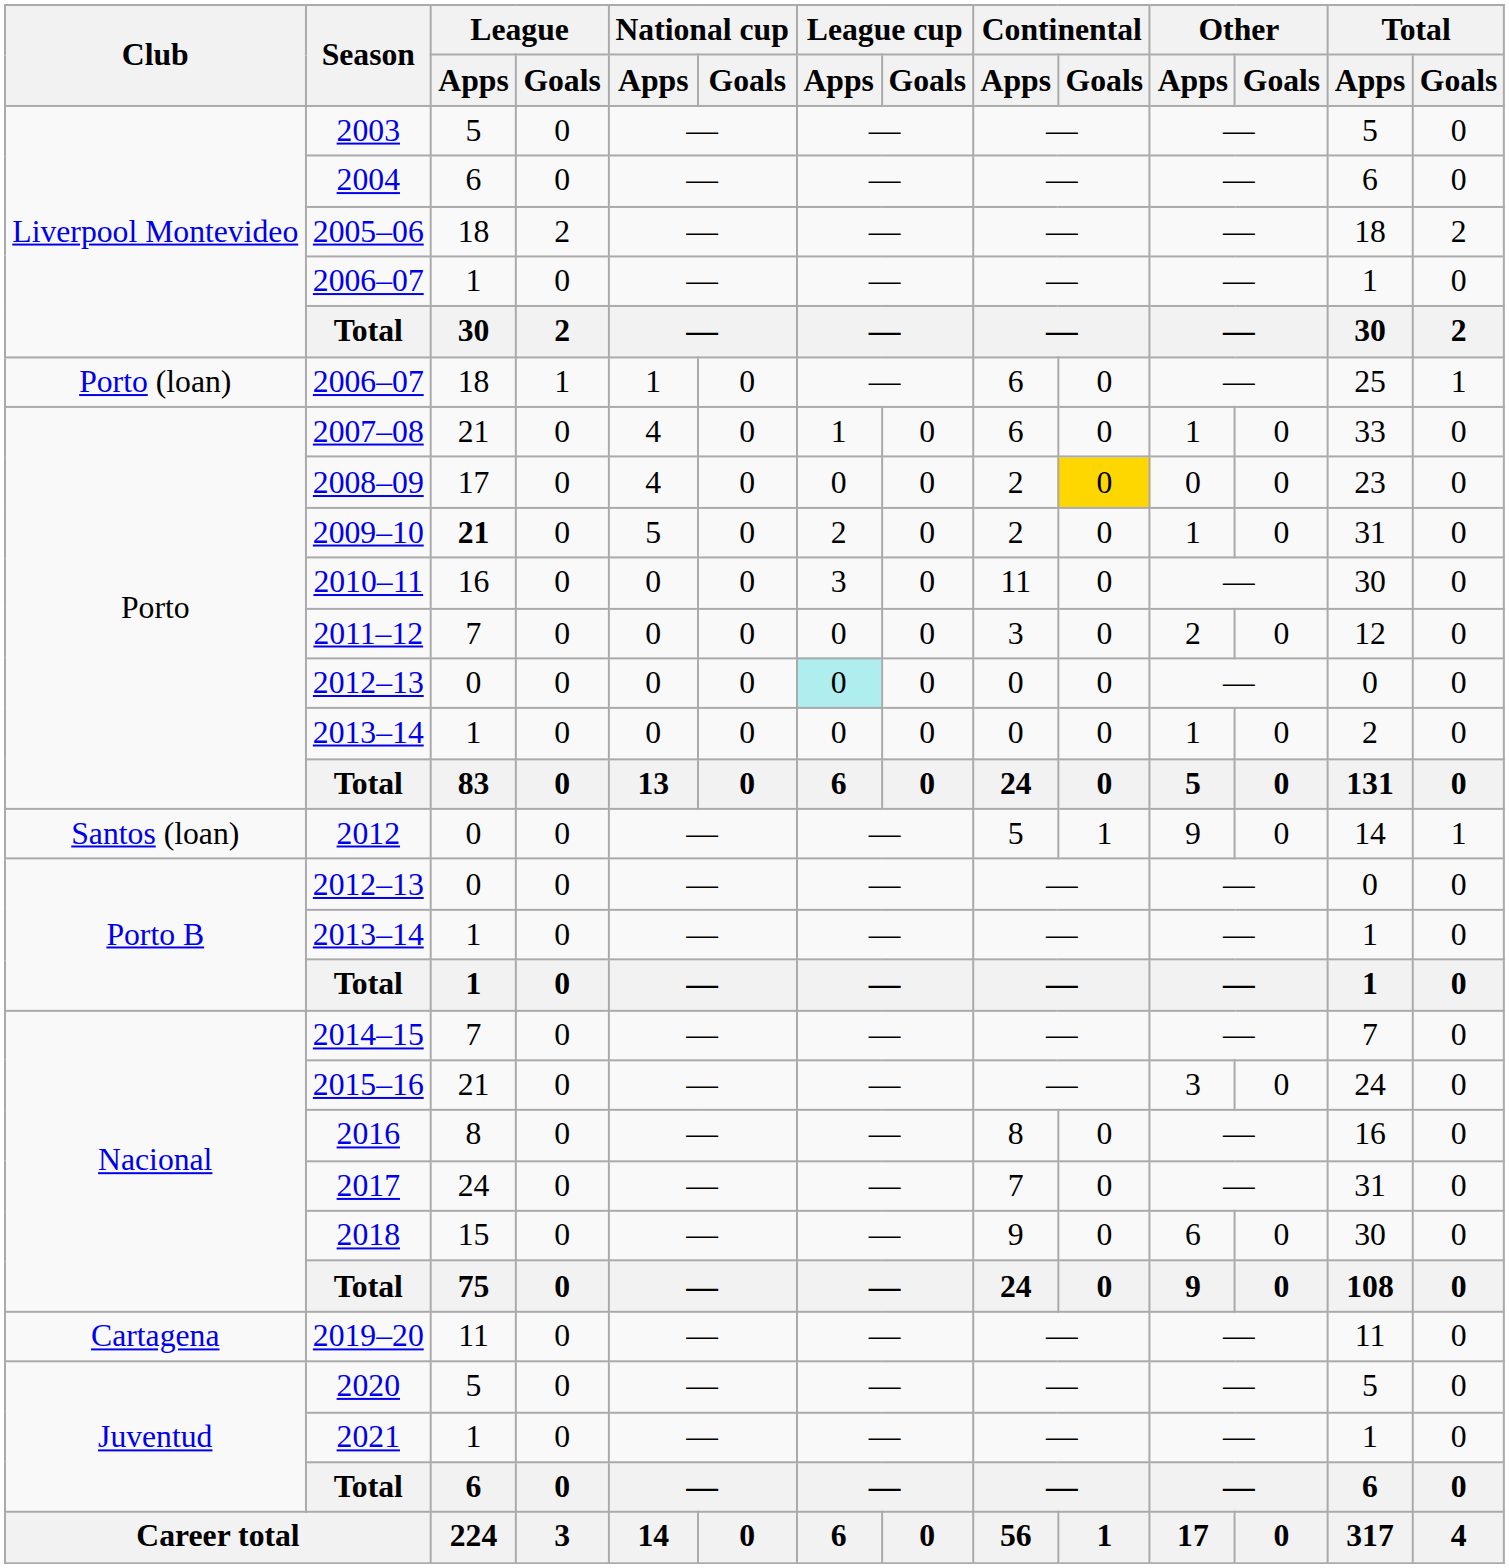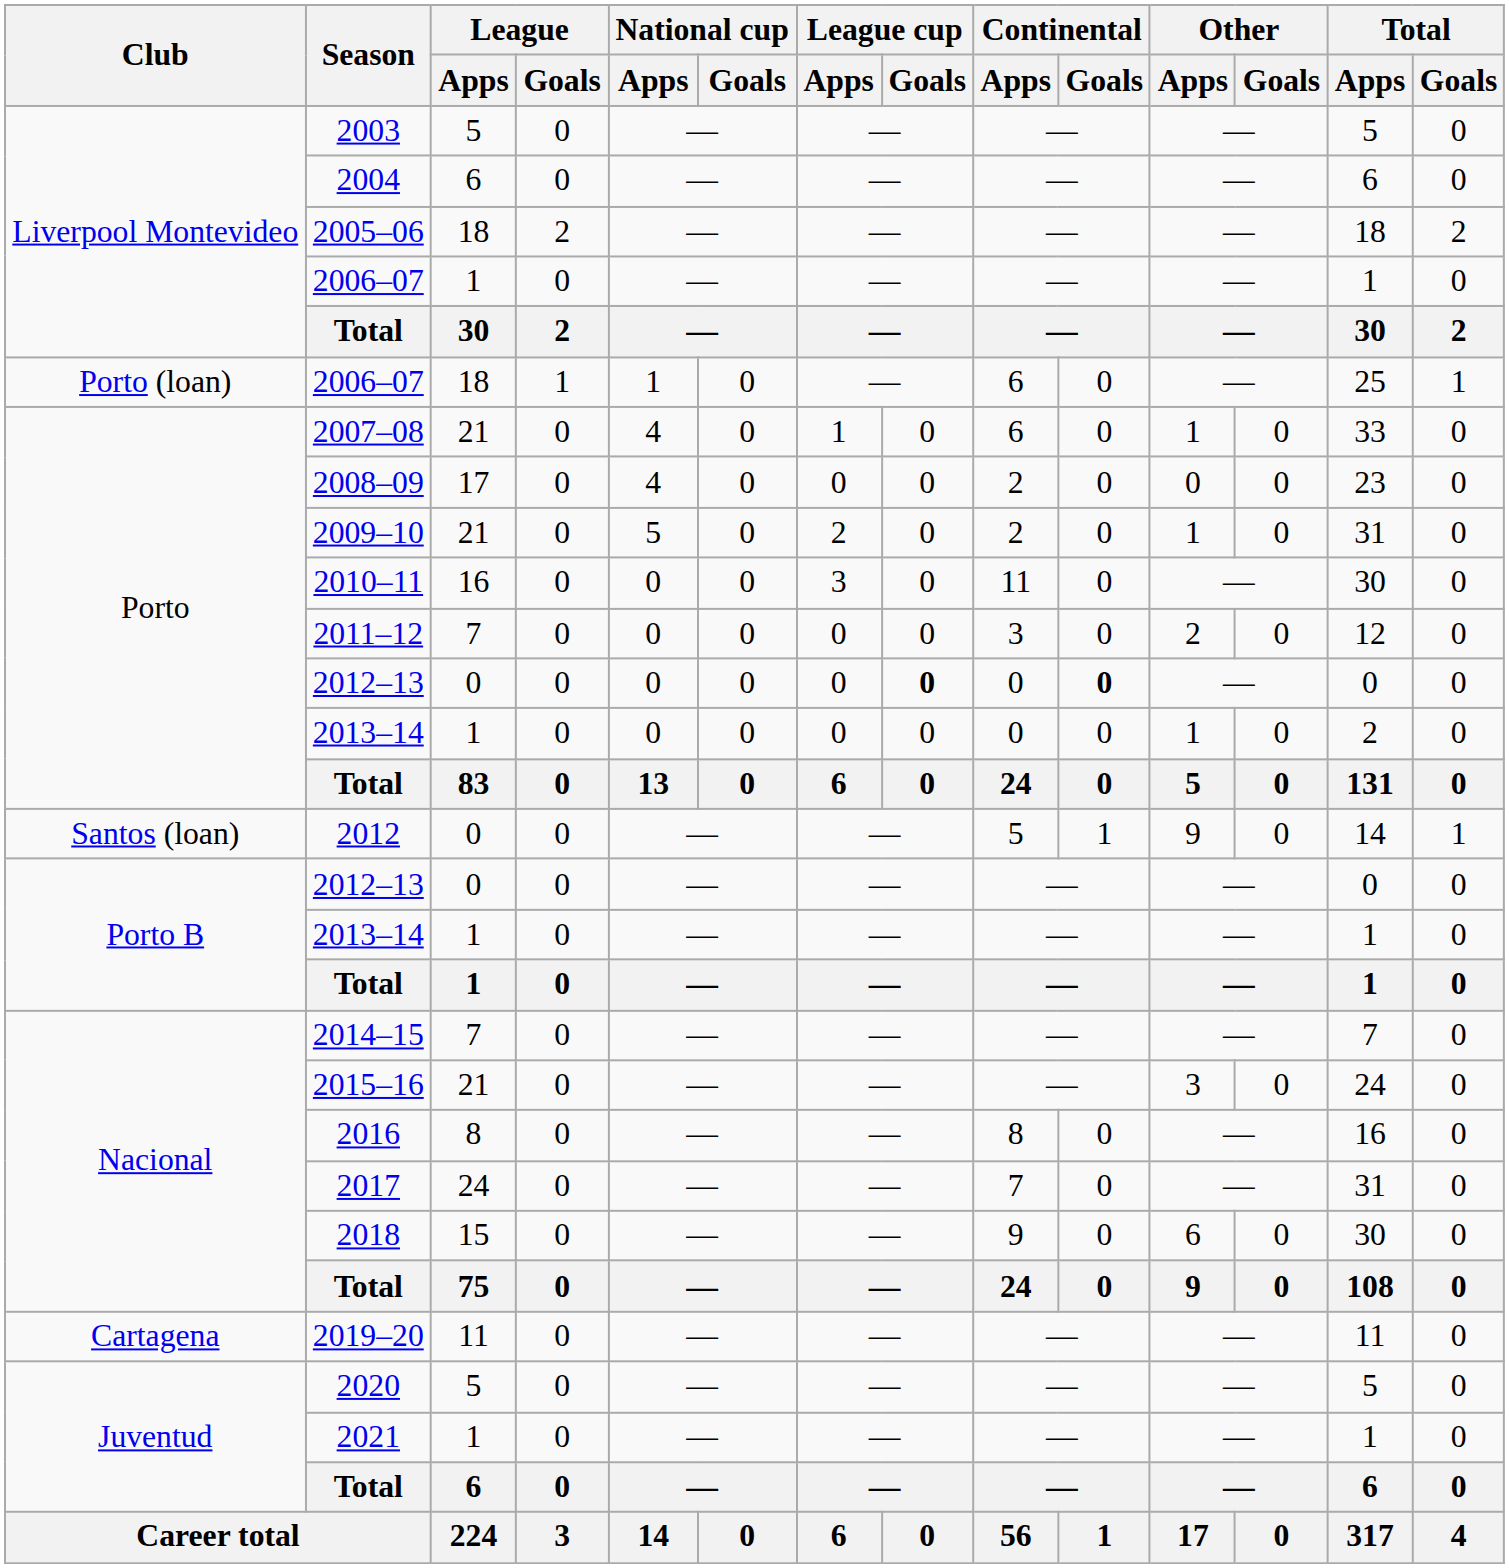(1104, 481) gold background -> (1104, 481) no background
(474, 532) bold -> (474, 532) normal
(839, 682) paleturquoise background -> (839, 682) no background
(927, 682) normal -> (927, 682) bold
(1104, 682) normal -> (1104, 682) bold
